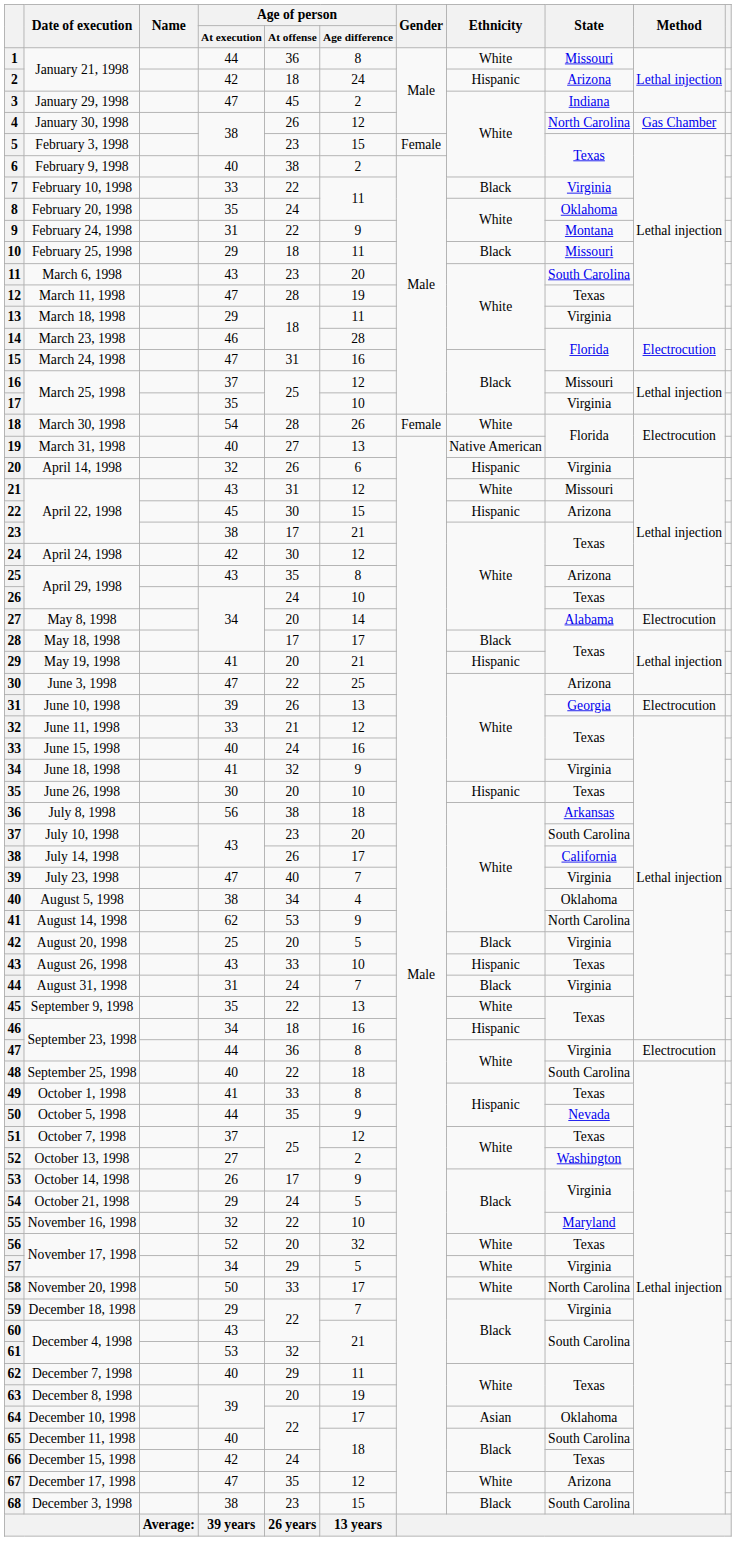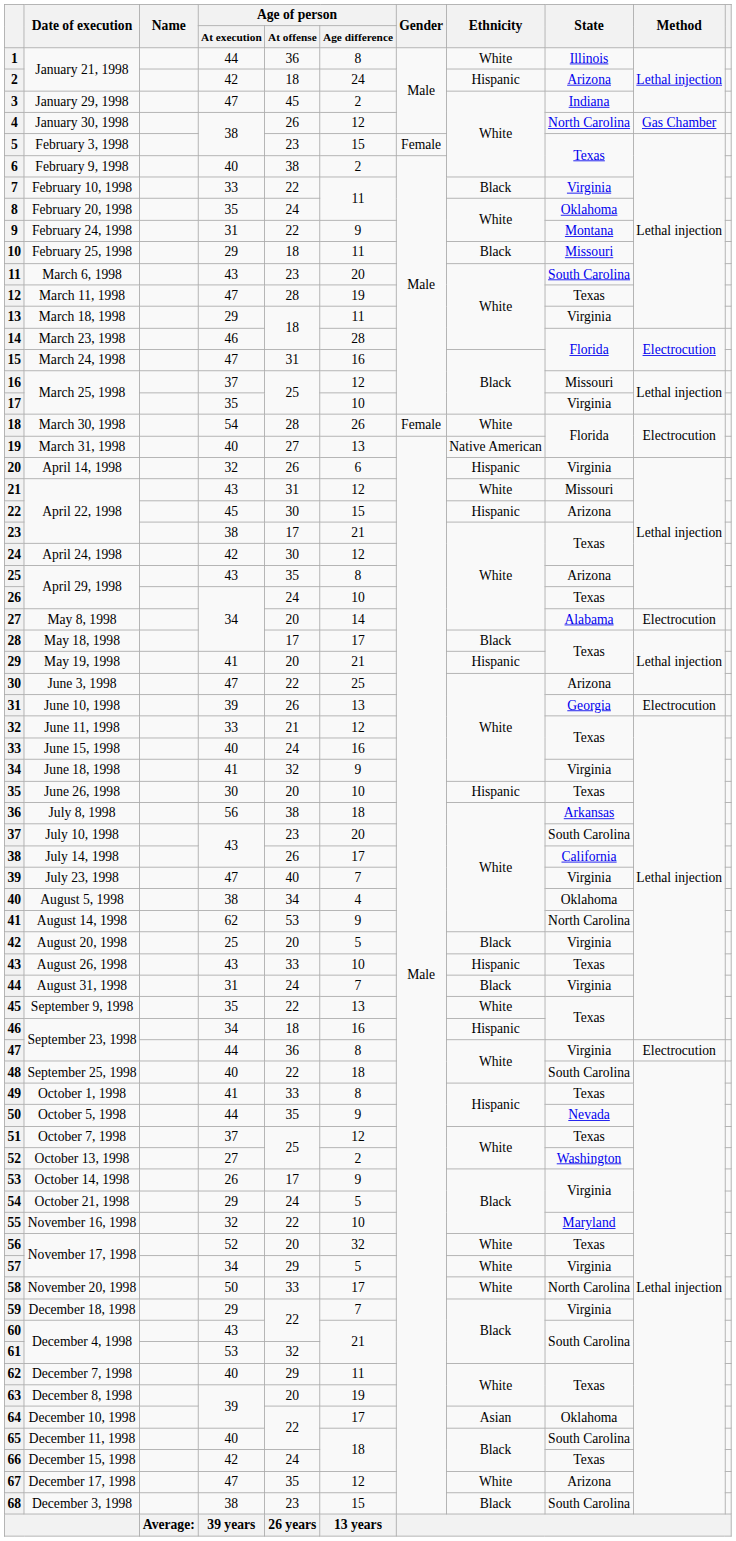(589, 58) Missouri -> (589, 58) Illinois
